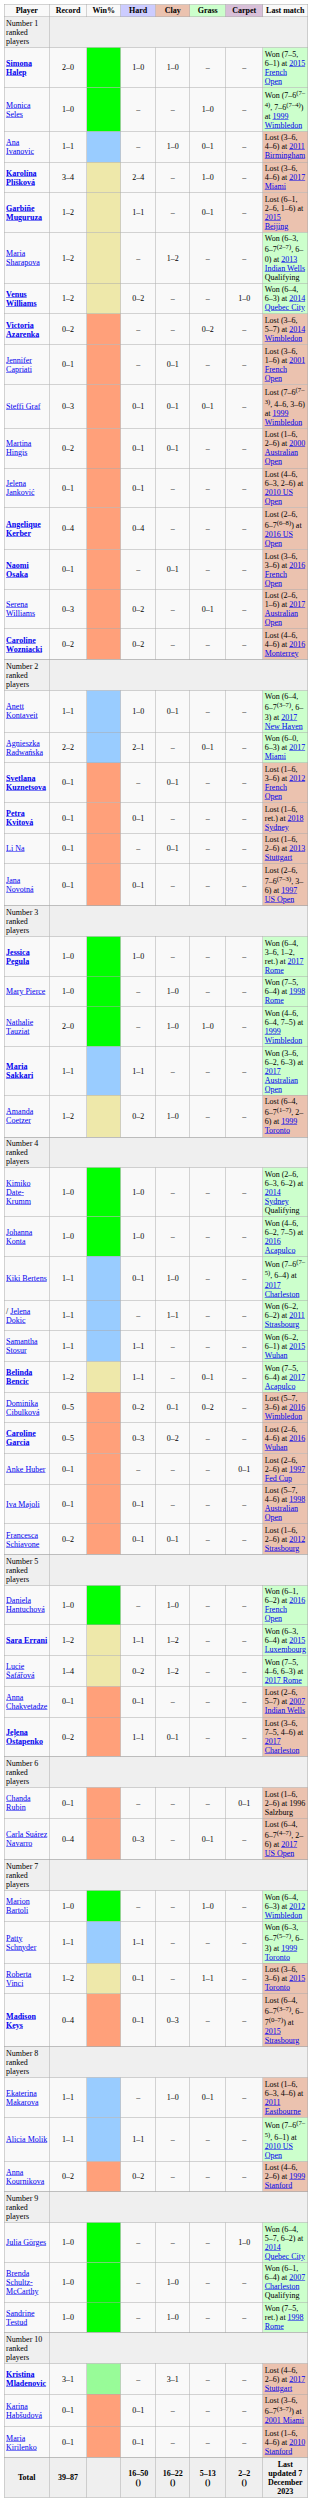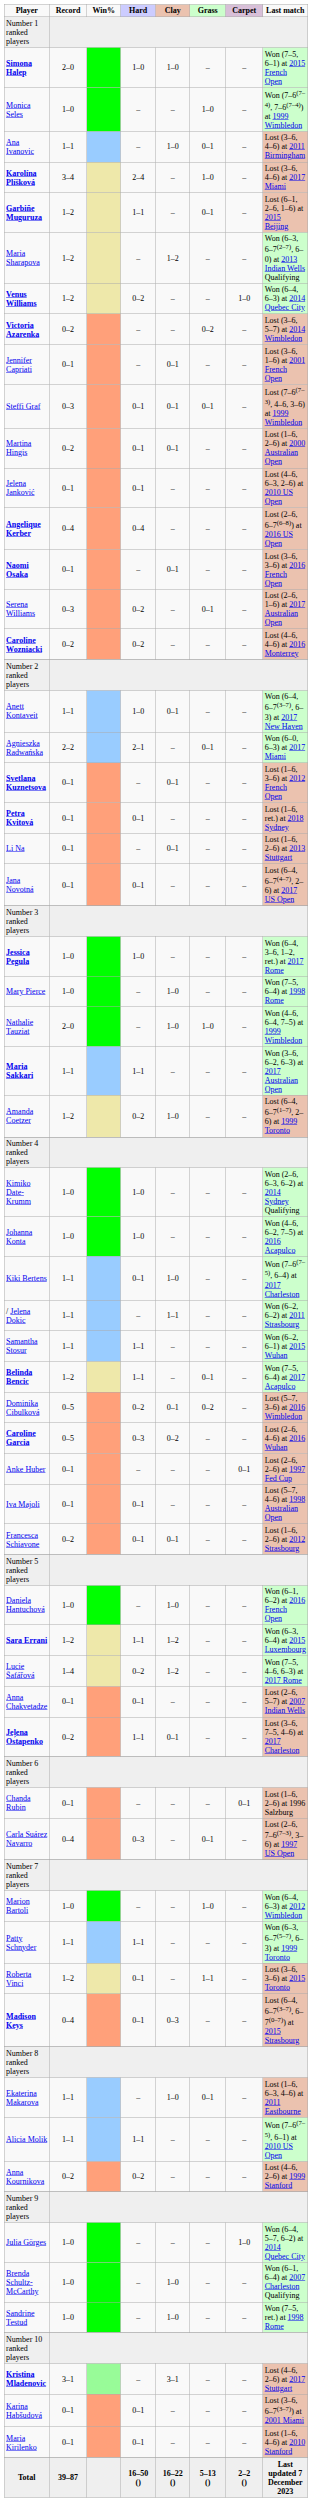(284, 885) Lost (2–6, 7–6(7–3), 3–6) at 1997 US Open -> (284, 885) Lost (6–4, 6–7(4–7), 2–6) at 2017 US Open
(284, 1839) Lost (6–4, 6–7(4–7), 2–6) at 2017 US Open -> (284, 1839) Lost (2–6, 7–6(7–3), 3–6) at 1997 US Open
